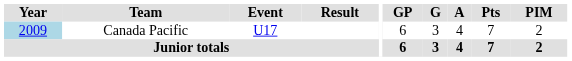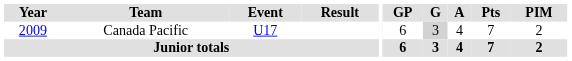(33, 30) lightblue background -> (33, 30) no background
(436, 30) no background -> (436, 30) lightgrey background
